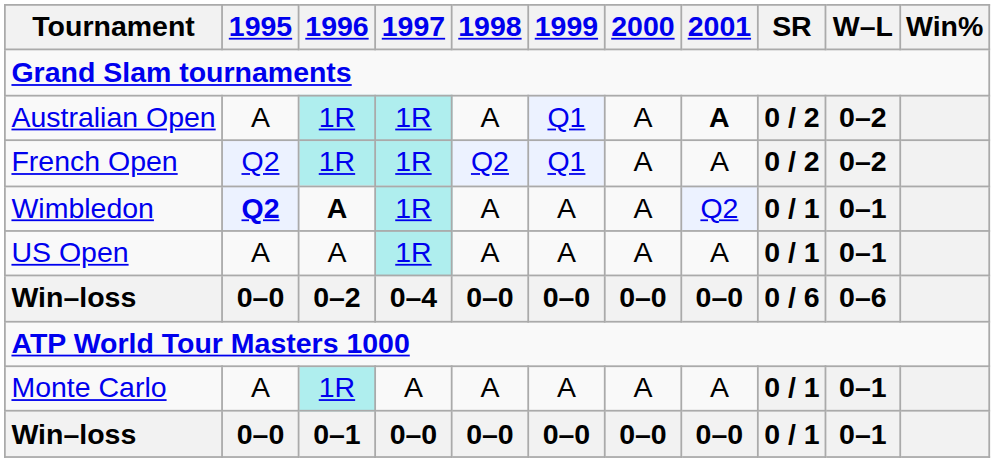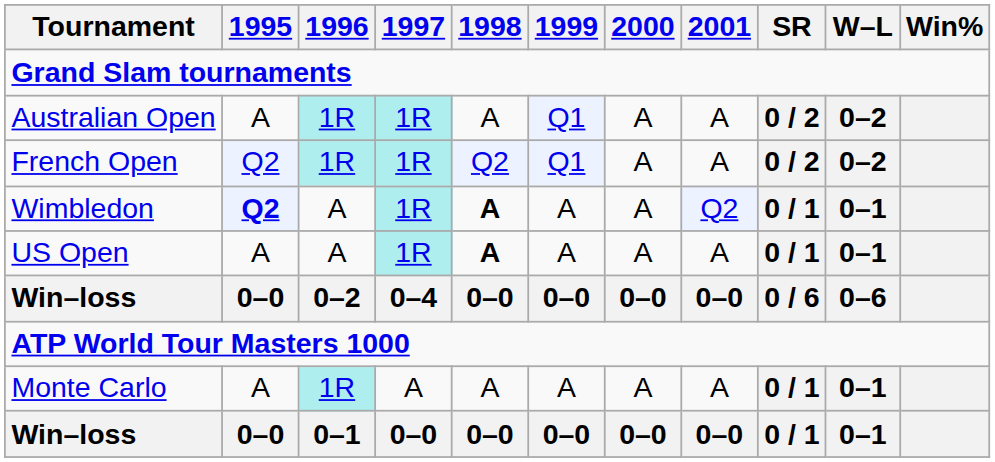(719, 117) bold -> (719, 117) normal
(337, 207) bold -> (337, 207) normal
(490, 207) normal -> (490, 207) bold
(490, 252) normal -> (490, 252) bold
